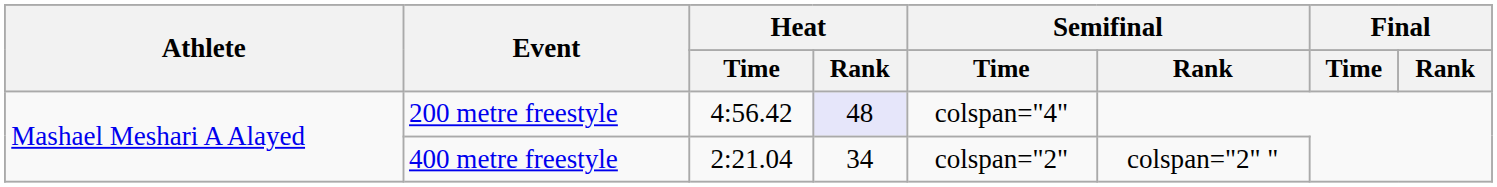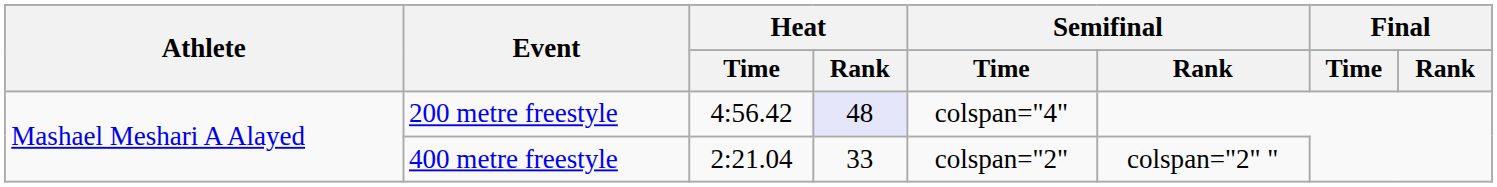(860, 158) 34 -> (860, 158) 33
